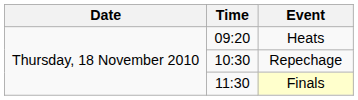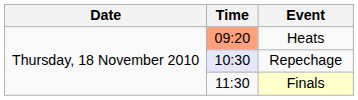(232, 38) no background -> (232, 38) lightsalmon background
(232, 60) no background -> (232, 60) lavender background
